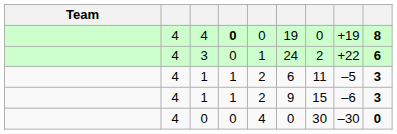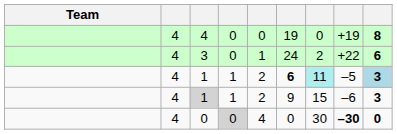(233, 36) bold -> (233, 36) normal
(291, 77) normal -> (291, 77) bold
(320, 77) no background -> (320, 77) paleturquoise background
(377, 77) no background -> (377, 77) lightblue background
(204, 98) no background -> (204, 98) lightgrey background
(233, 119) no background -> (233, 119) lightgrey background
(349, 119) normal -> (349, 119) bold
